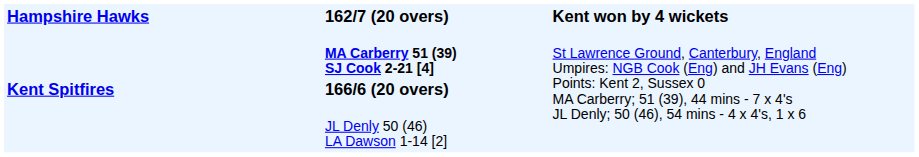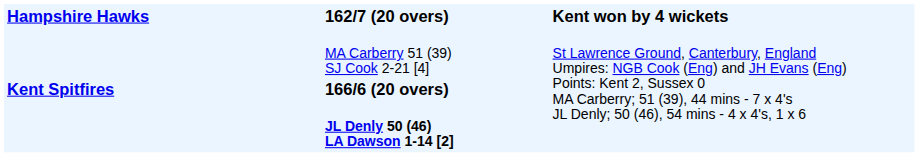(391, 61) bold -> (388, 61) normal
(386, 134) normal -> (389, 134) bold
